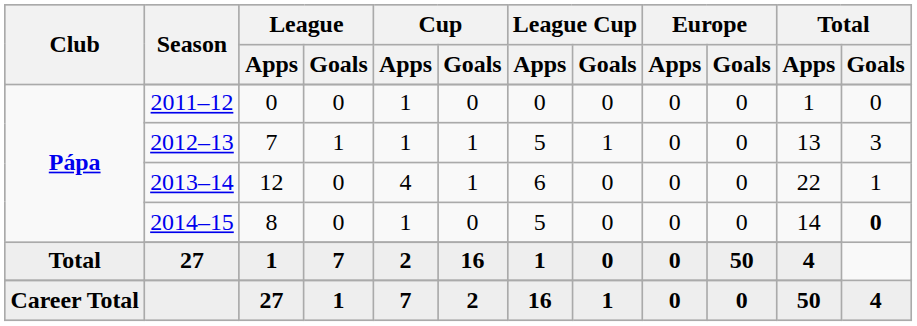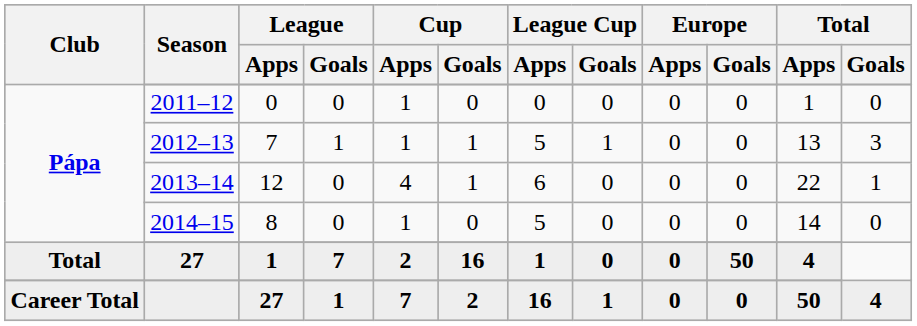(876, 221) bold -> (876, 221) normal
